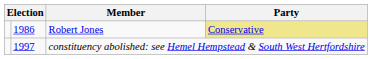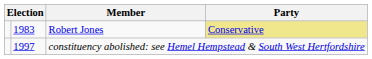(24, 29) 1986 -> (24, 29) 1983
